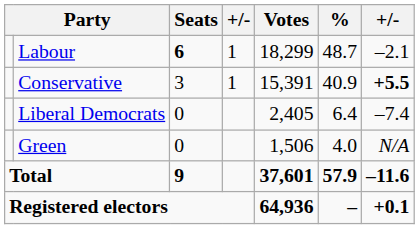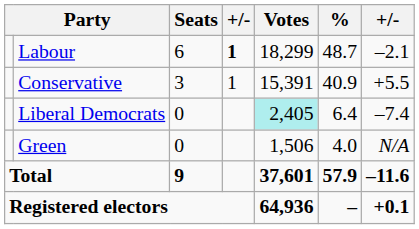(179, 51) bold -> (179, 51) normal
(232, 51) normal -> (232, 51) bold
(391, 82) bold -> (391, 82) normal
(291, 113) no background -> (291, 113) paleturquoise background
